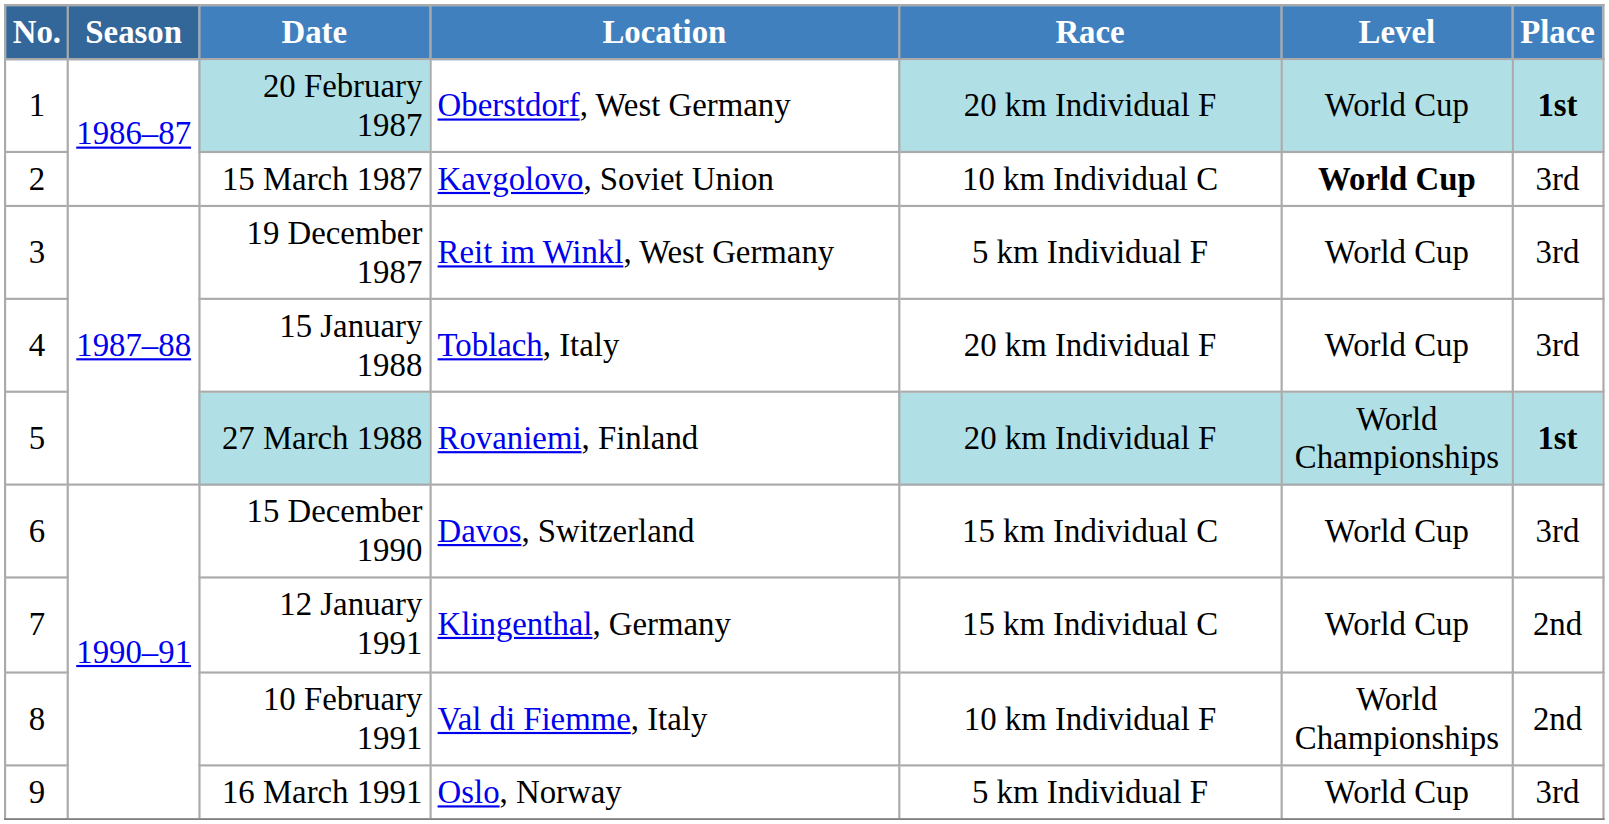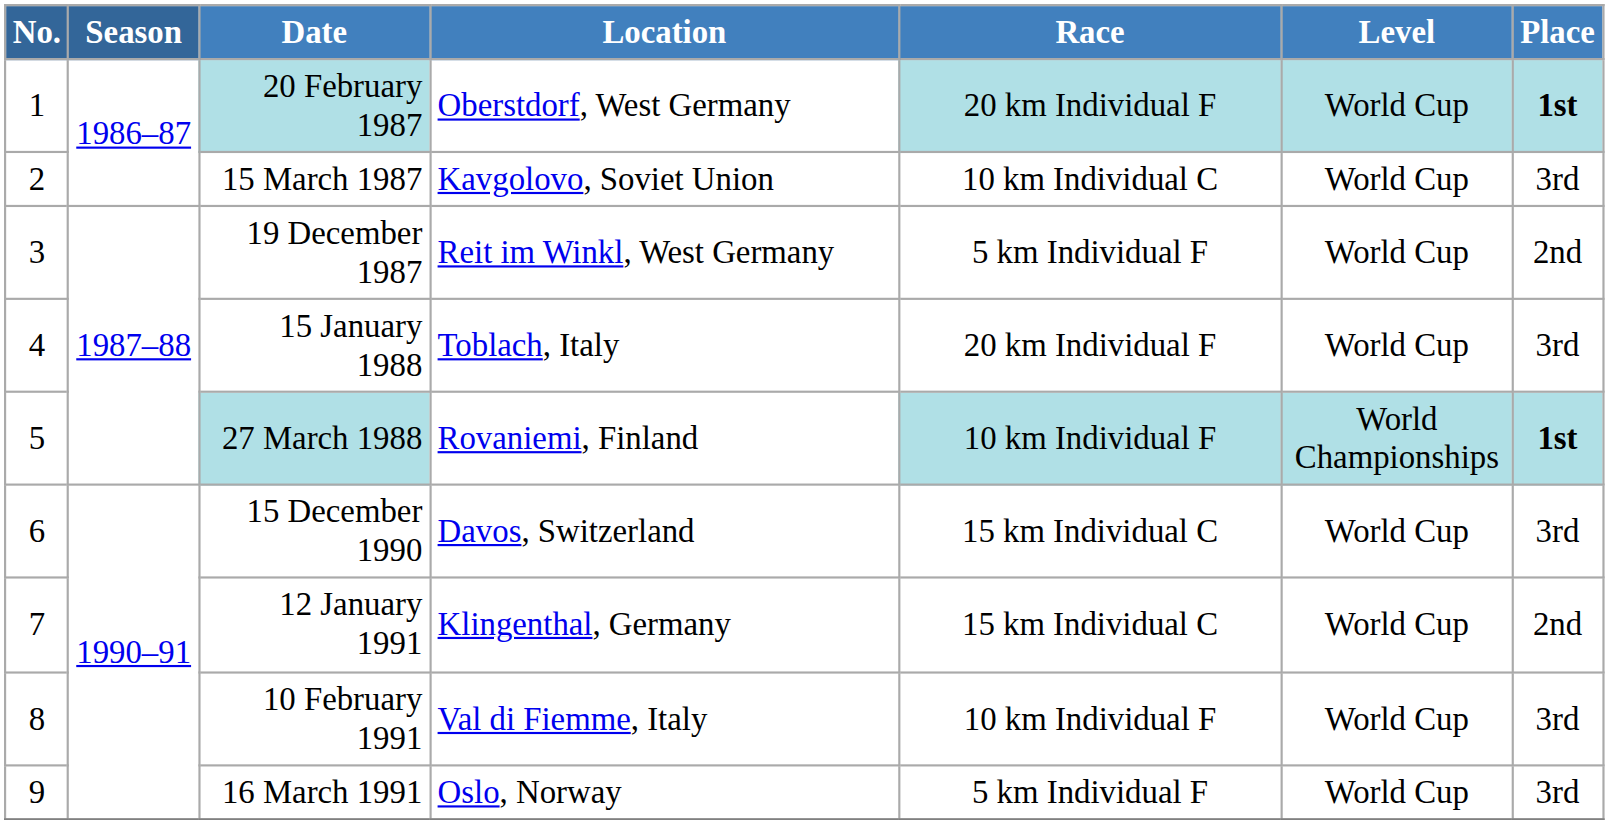(1397, 178) bold -> (1397, 178) normal
(1557, 252) 3rd -> (1557, 252) 2nd
(1090, 438) 20 km Individual F -> (1090, 438) 10 km Individual F
(1397, 717) World Championships -> (1397, 717) World Cup
(1557, 717) 2nd -> (1557, 717) 3rd
